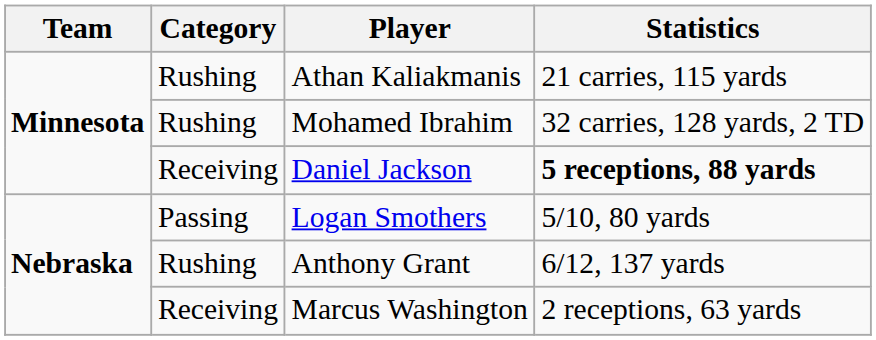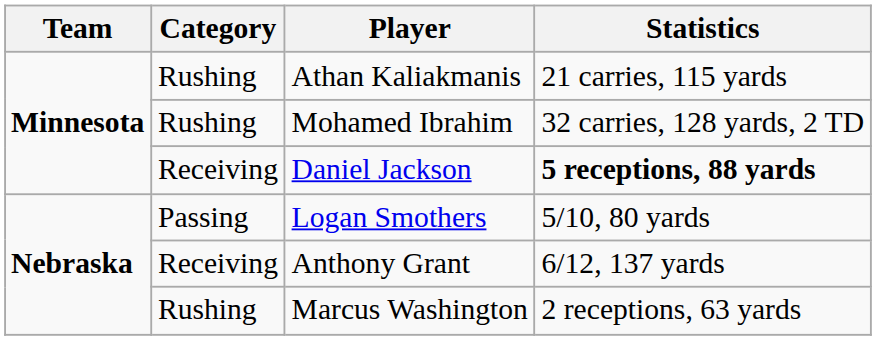(207, 263) Rushing -> (218, 263) Receiving
(218, 310) Receiving -> (207, 310) Rushing
